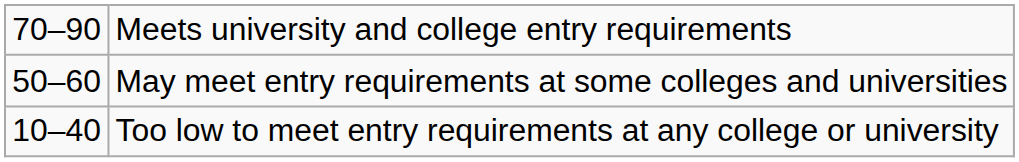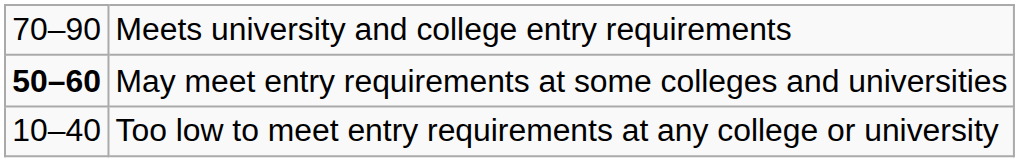(57, 80) normal -> (57, 80) bold
